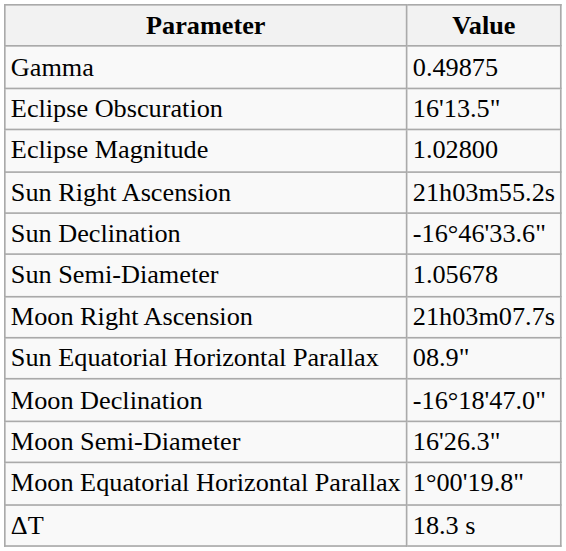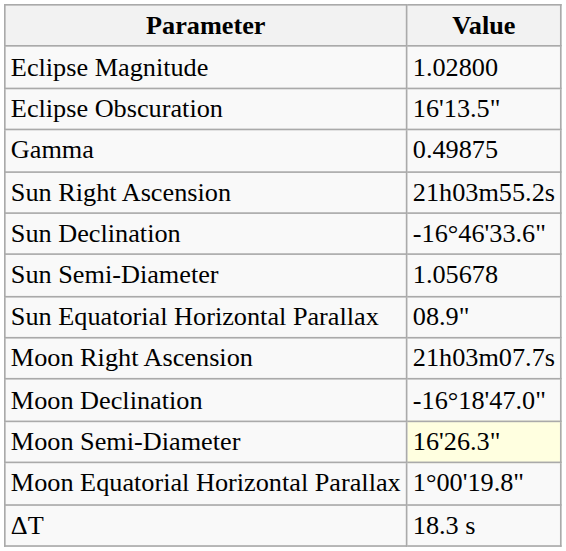rows swapped: (110, 150) <-> (52, 66)
rows swapped: (195, 358) <-> (132, 316)
(457, 441) no background -> (457, 441) lightyellow background
